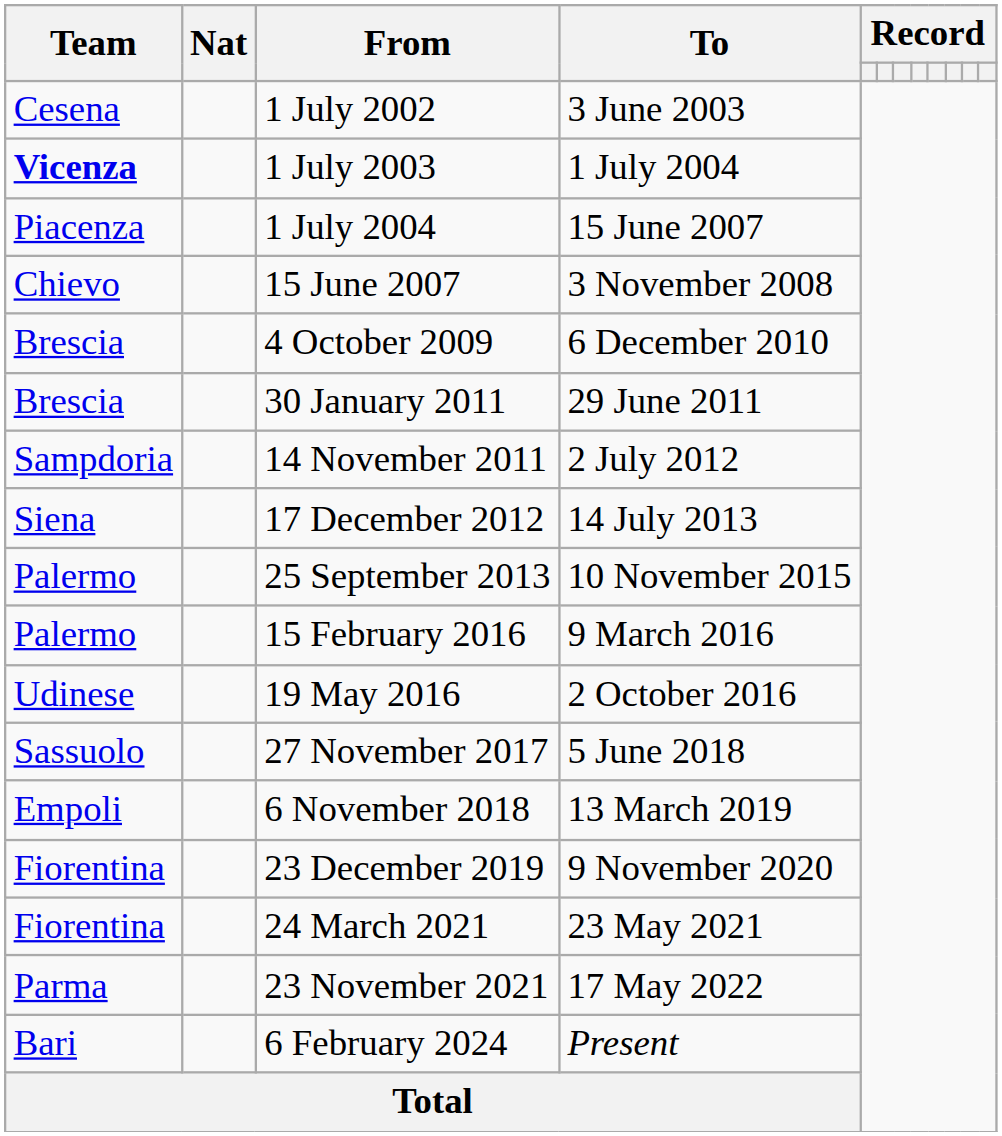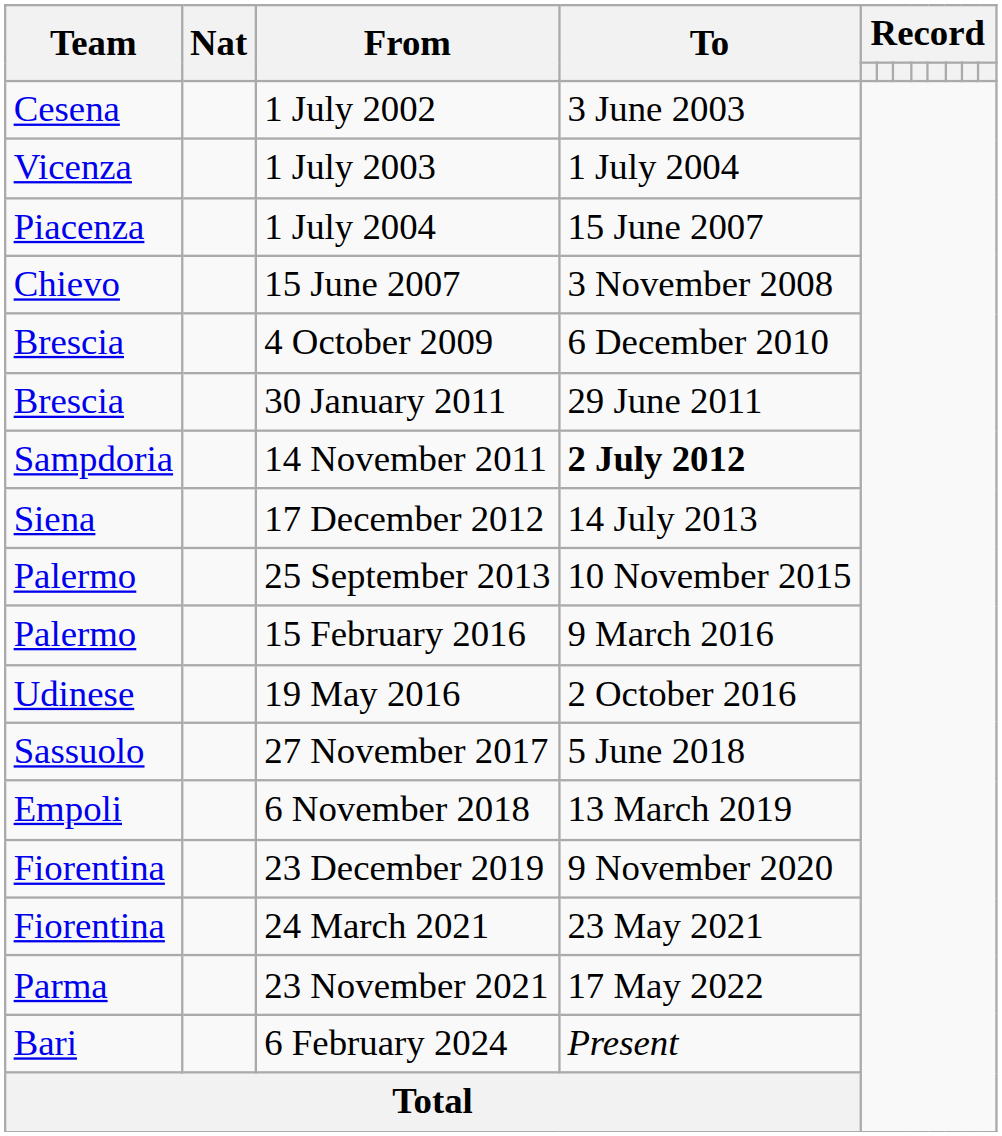(75, 167) bold -> (73, 167) normal
(653, 459) normal -> (656, 459) bold
